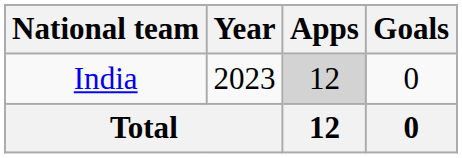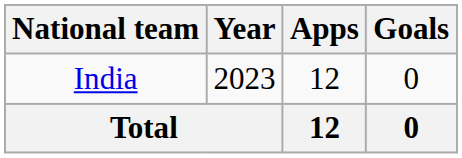(324, 78) lightgrey background -> (324, 78) no background
